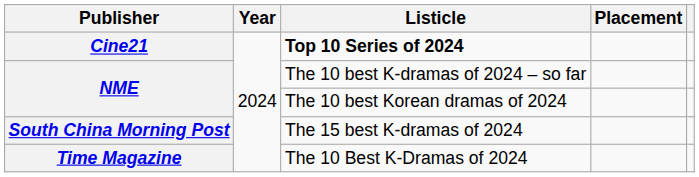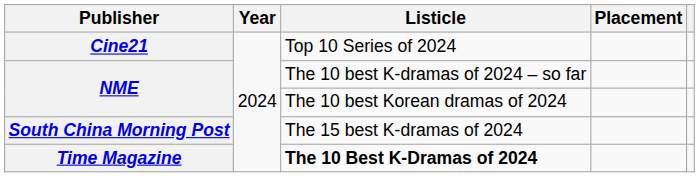(374, 46) bold -> (371, 46) normal
(406, 158) normal -> (411, 158) bold
